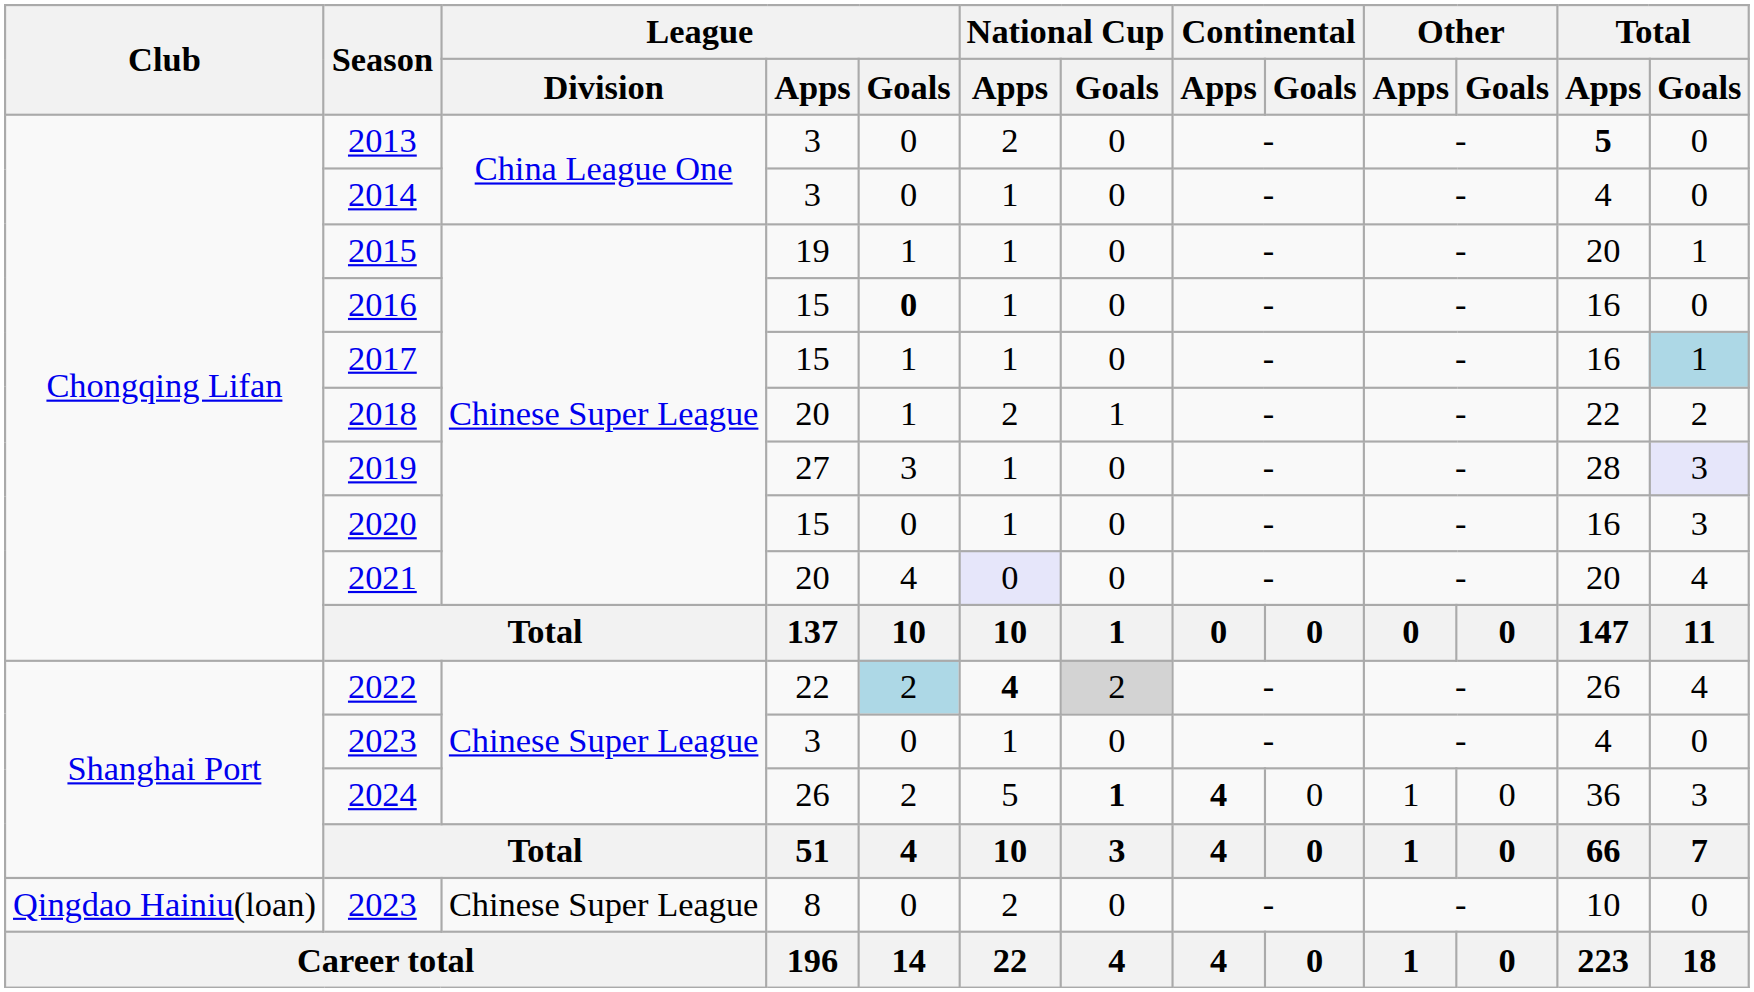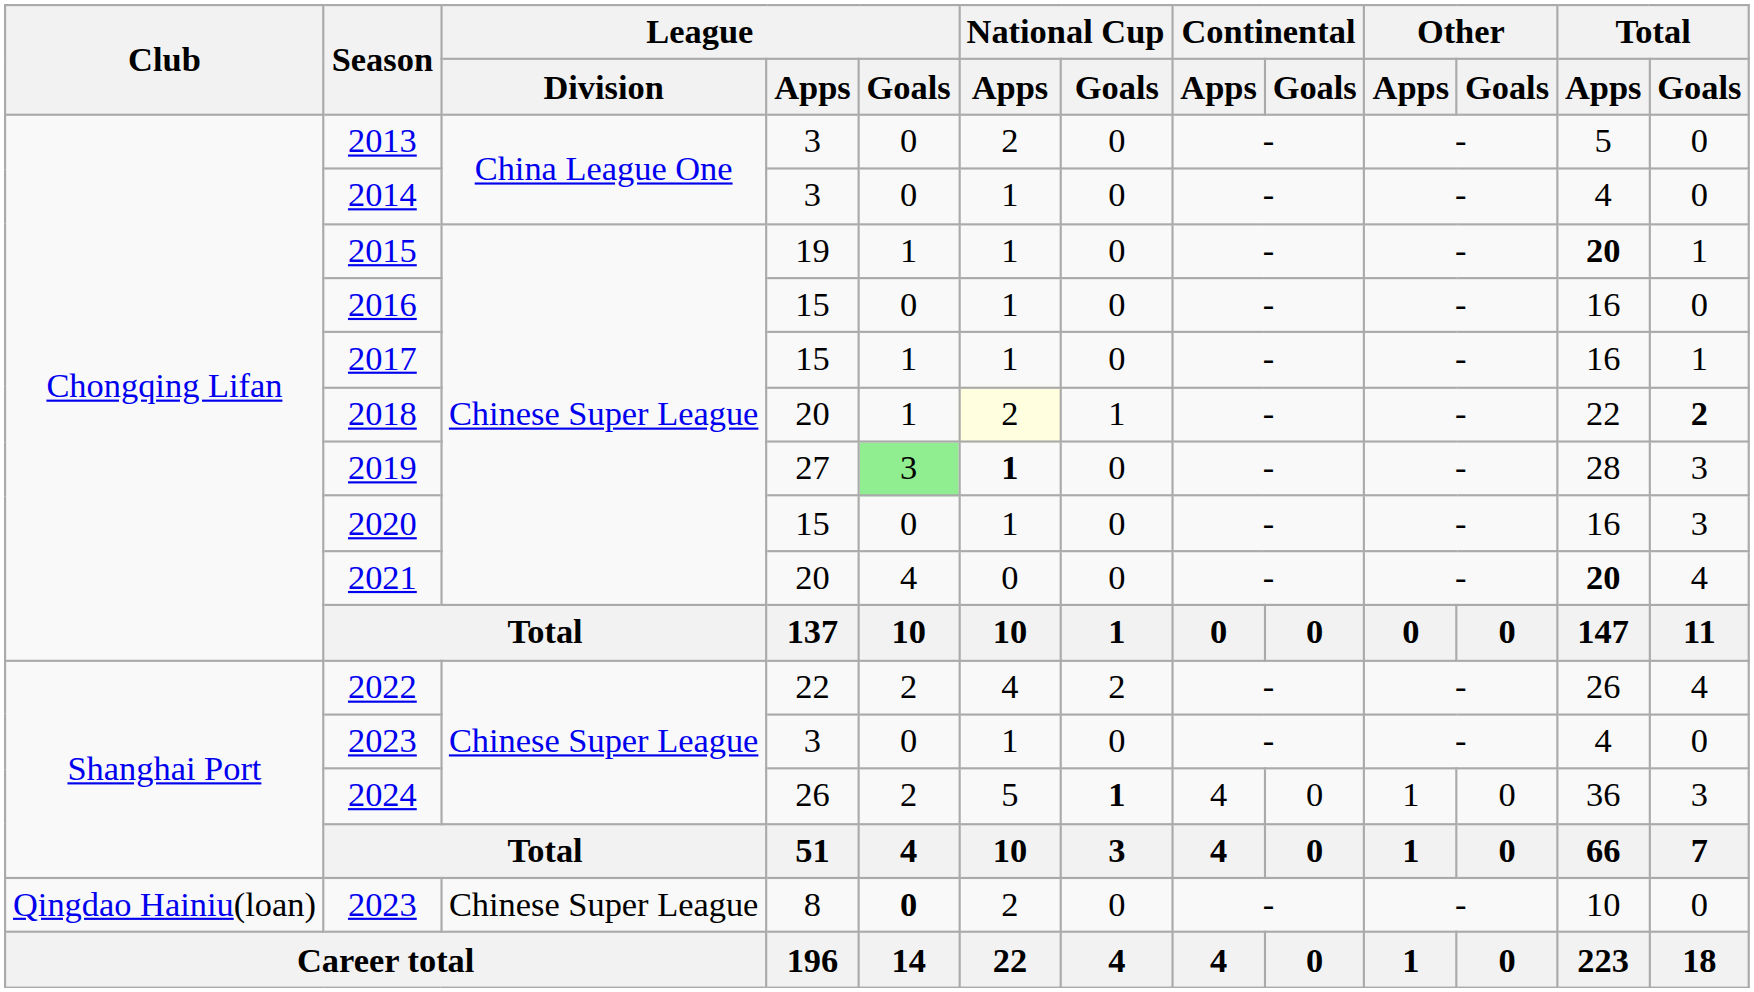(1603, 140) bold -> (1603, 140) normal
(1603, 250) normal -> (1603, 250) bold
(909, 304) bold -> (909, 304) normal
(1699, 359) lightblue background -> (1699, 359) no background
(1010, 413) no background -> (1010, 413) lightyellow background
(1699, 413) normal -> (1699, 413) bold
(909, 468) no background -> (909, 468) lightgreen background
(1010, 468) normal -> (1010, 468) bold
(1699, 468) lavender background -> (1699, 468) no background
(1010, 577) lavender background -> (1010, 577) no background
(1603, 577) normal -> (1603, 577) bold
(909, 686) lightblue background -> (909, 686) no background
(1010, 686) bold -> (1010, 686) normal
(1117, 686) lightgrey background -> (1117, 686) no background
(1219, 795) bold -> (1219, 795) normal
(909, 904) normal -> (909, 904) bold
